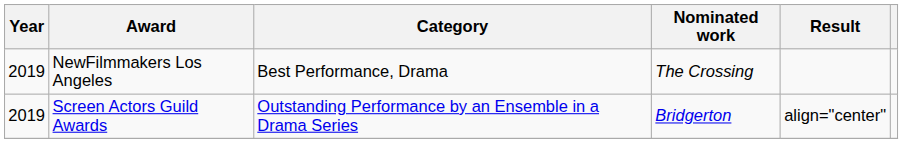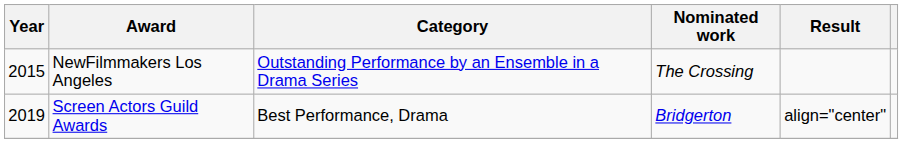(27, 71) 2019 -> (27, 71) 2015
(353, 71) Best Performance, Drama -> (428, 71) Outstanding Performance by an Ensemble in a Drama Series
(428, 116) Outstanding Performance by an Ensemble in a Drama Series -> (353, 116) Best Performance, Drama
